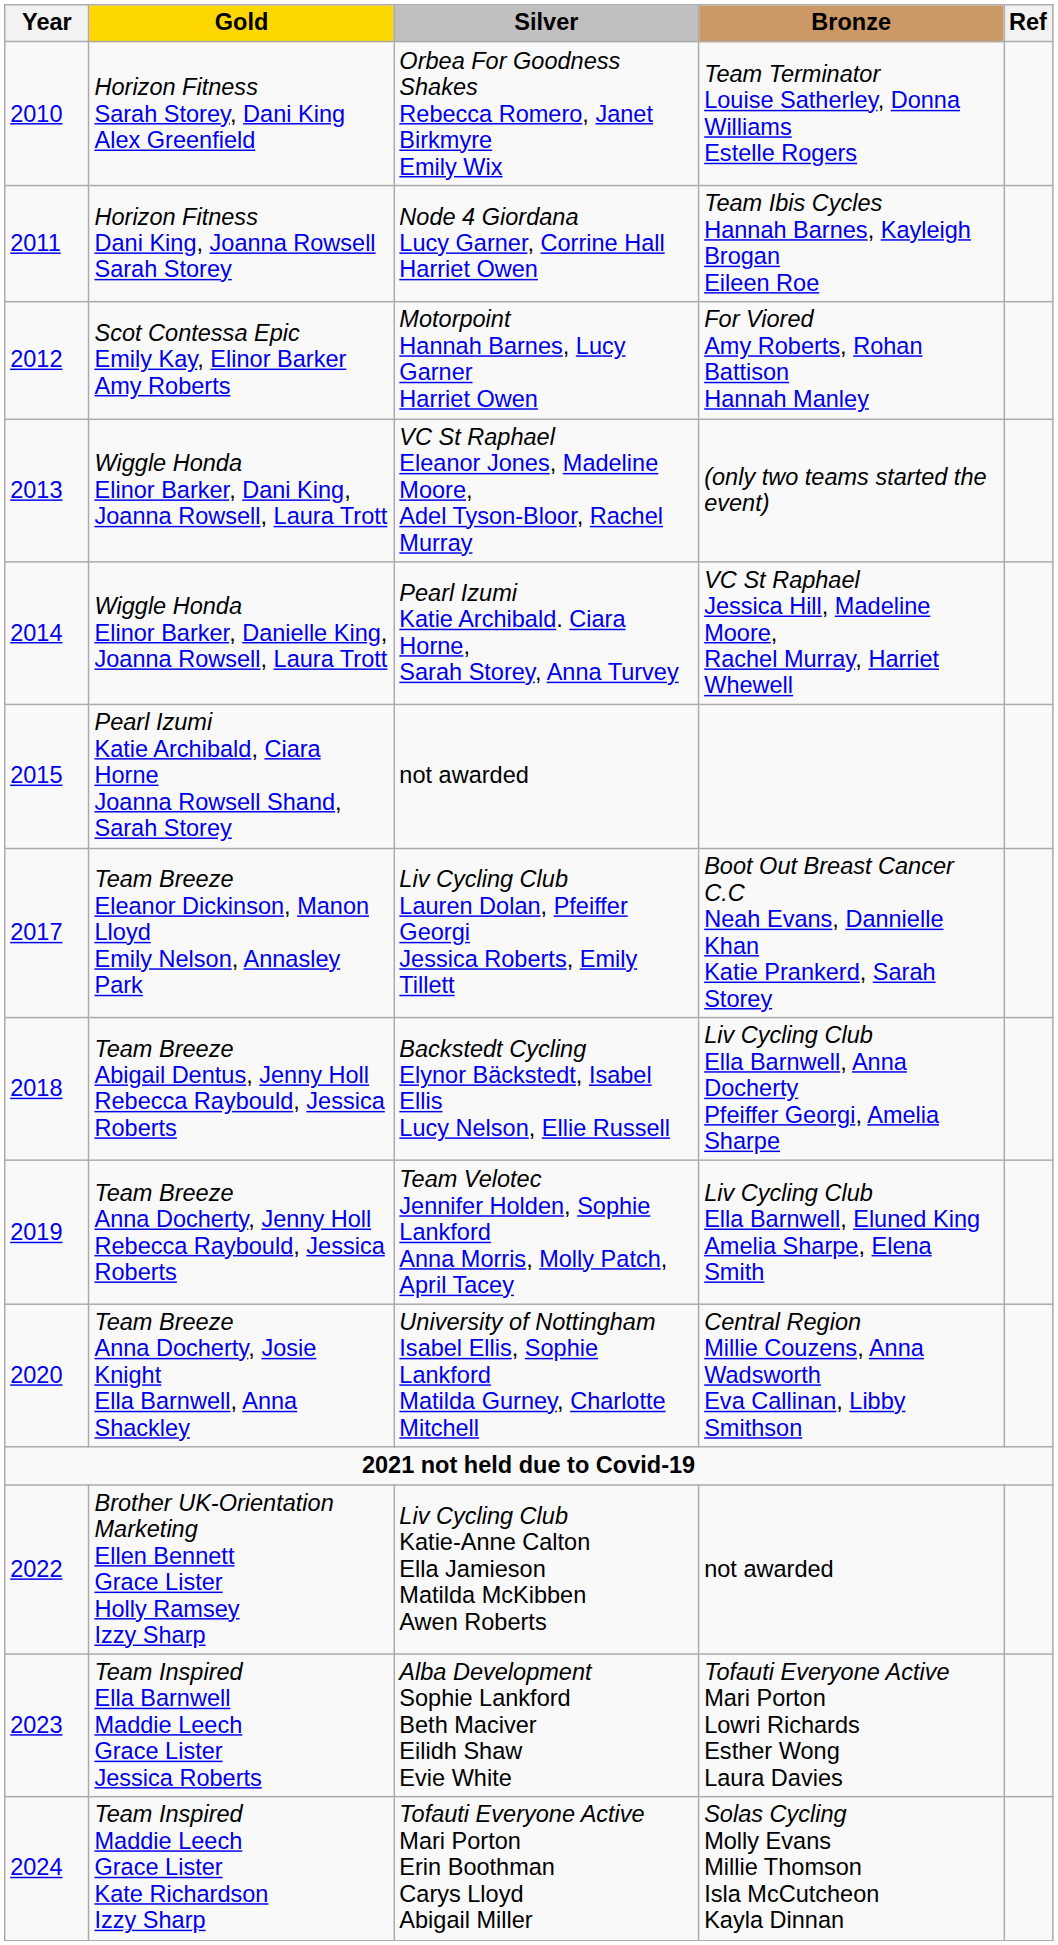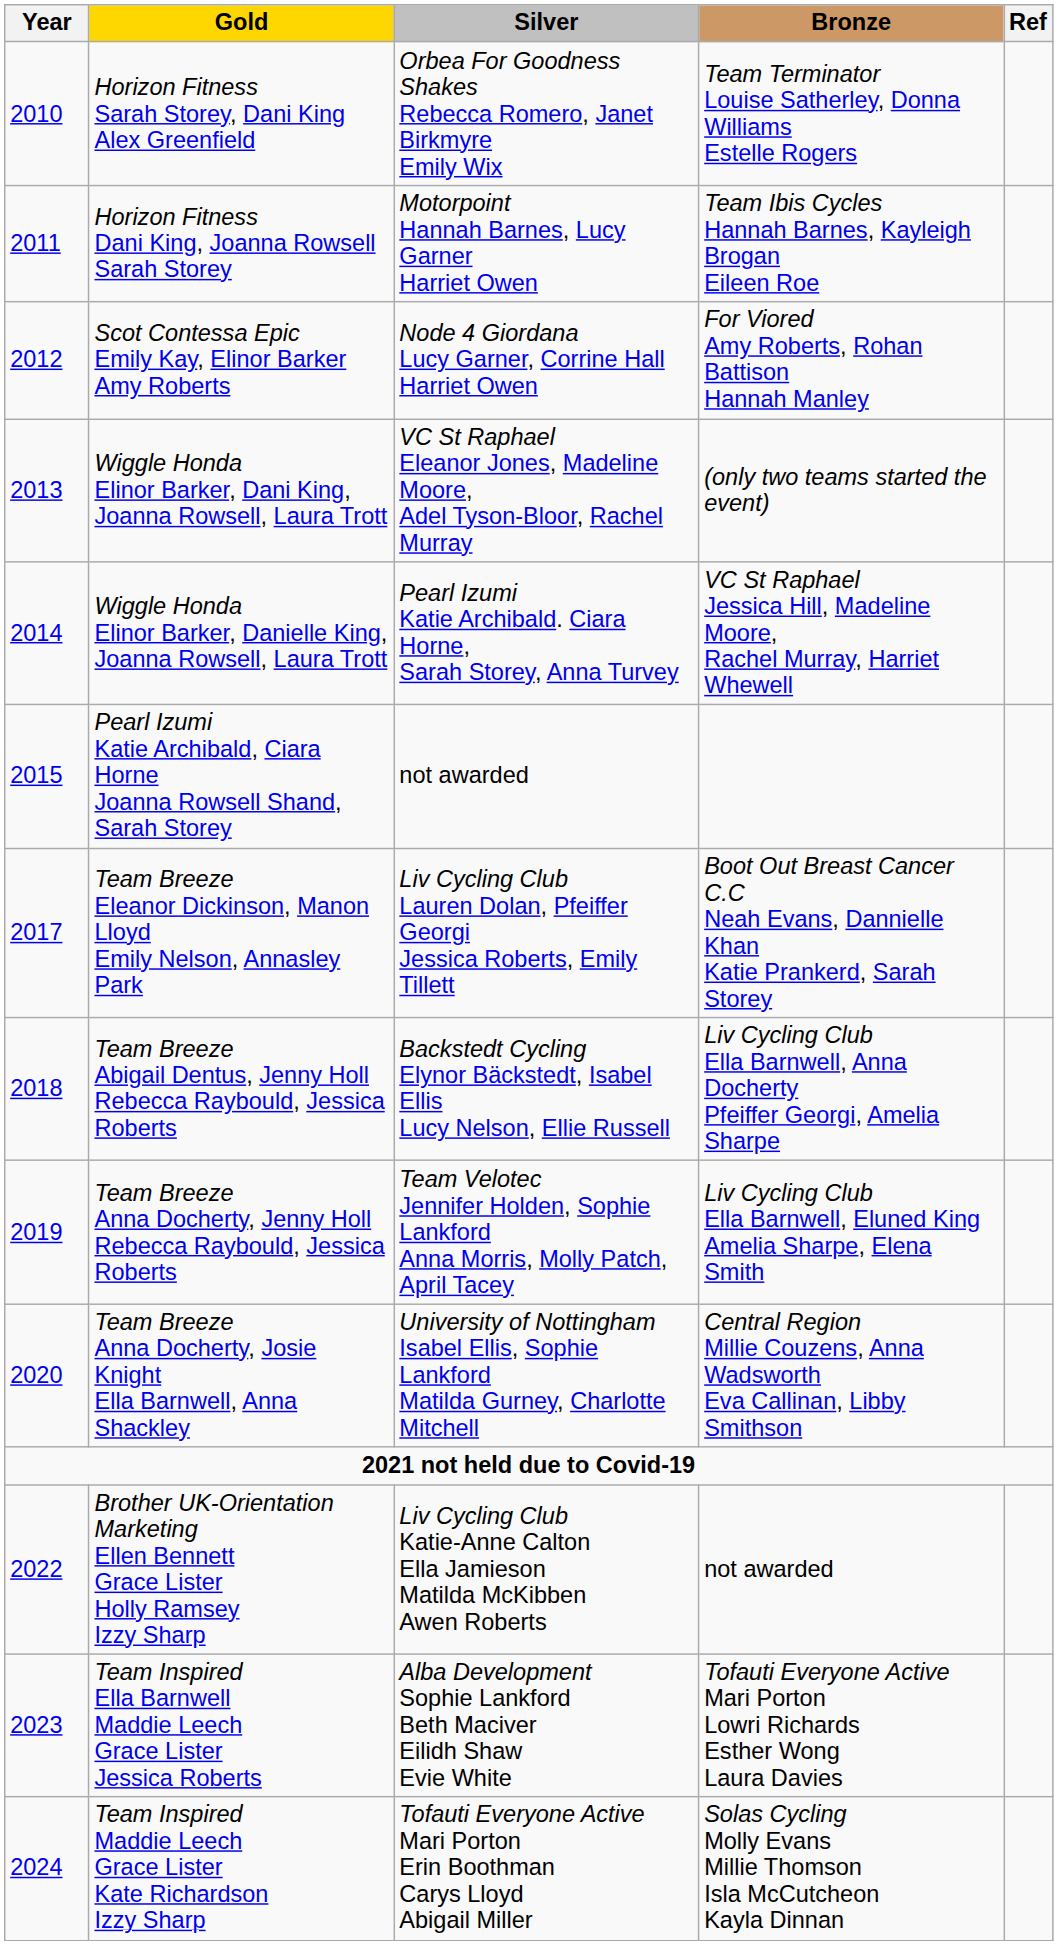(532, 243) Node 4 Giordana Lucy Garner, Corrine Hall Harriet Owen -> (512, 243) Motorpoint Hannah Barnes, Lucy Garner Harriet Owen
(512, 359) Motorpoint Hannah Barnes, Lucy Garner Harriet Owen -> (532, 359) Node 4 Giordana Lucy Garner, Corrine Hall Harriet Owen
